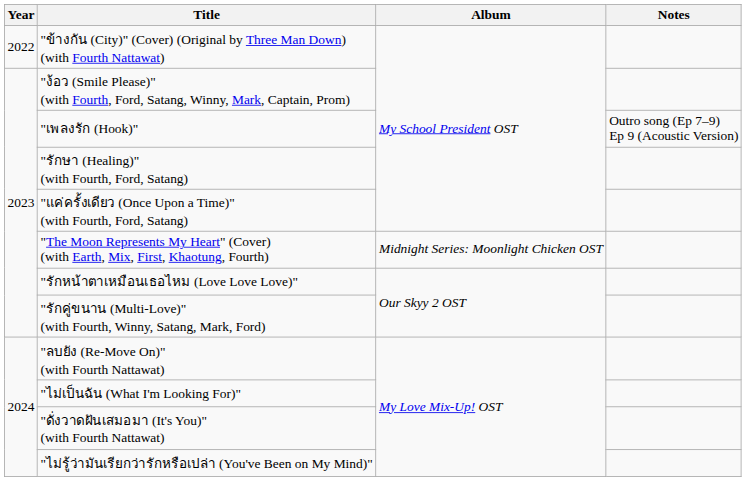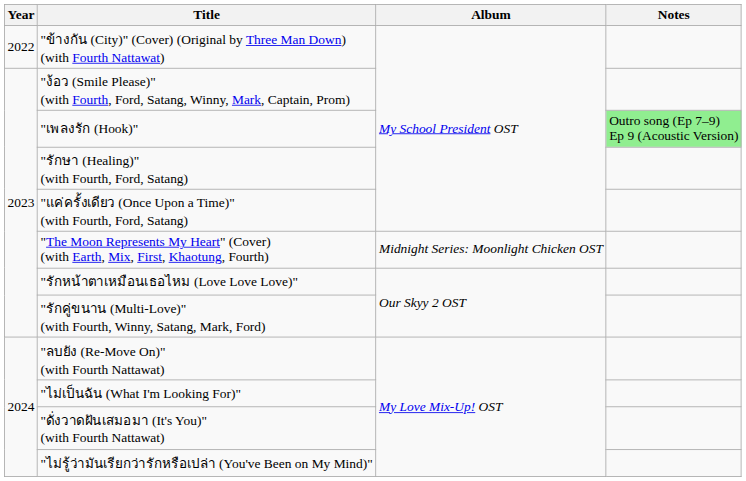(674, 128) no background -> (674, 128) lightgreen background
